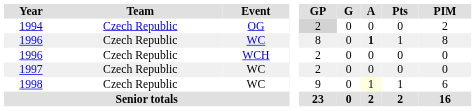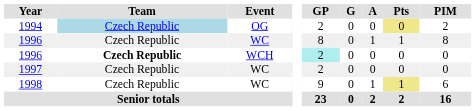(140, 26) no background -> (142, 26) lightblue background
(318, 26) lightgrey background -> (321, 26) no background
(400, 26) no background -> (401, 26) khaki background
(371, 40) bold -> (373, 40) normal
(140, 55) normal -> (142, 55) bold
(318, 55) no background -> (321, 55) paleturquoise background
(371, 84) lightyellow background -> (373, 84) no background
(400, 84) no background -> (401, 84) khaki background
